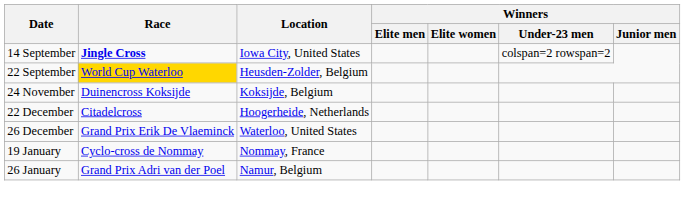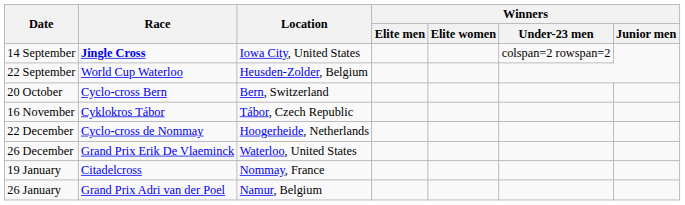(132, 72) gold background -> (132, 72) no background
+ row: (35, 92)
+ row: (41, 111)
- row: (41, 92)
(111, 111) Citadelcross -> (142, 131) Cyclo-cross de Nommay
(142, 151) Cyclo-cross de Nommay -> (111, 170) Citadelcross
